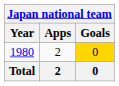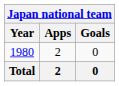(95, 52) gold background -> (95, 52) no background
